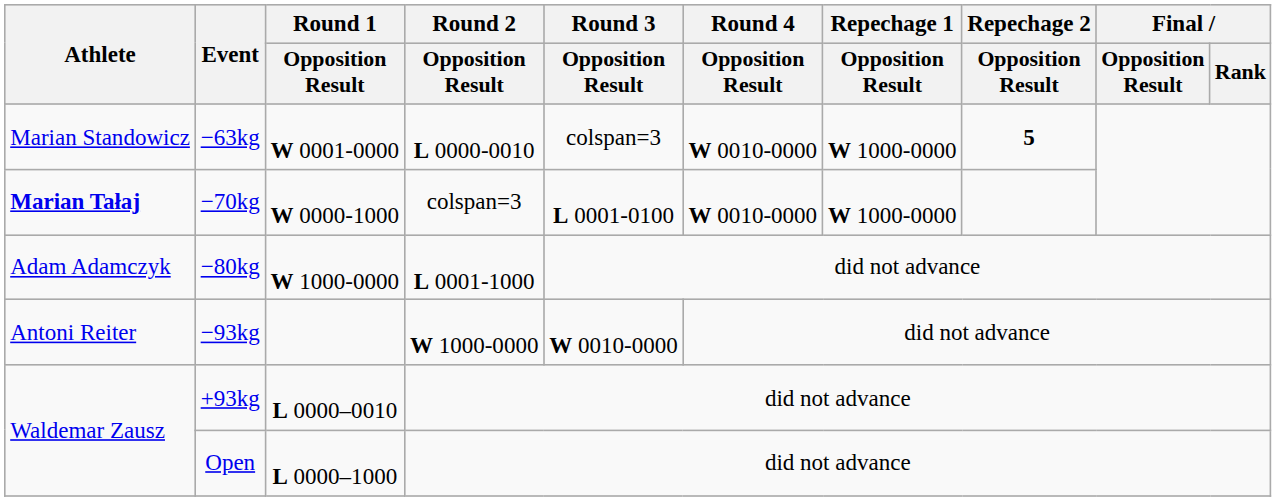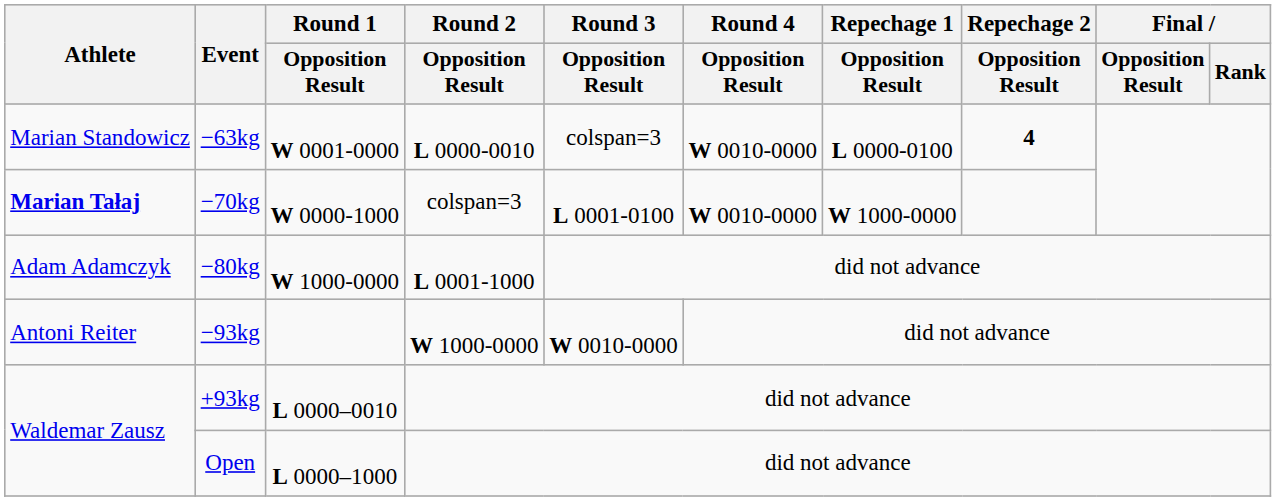(892, 150) W 1000-0000 -> (892, 150) L 0000-0100
(1029, 137) 5 -> (1029, 137) 4
